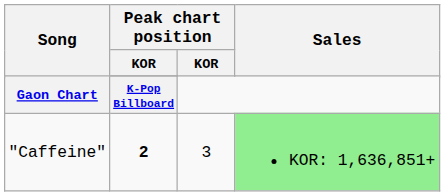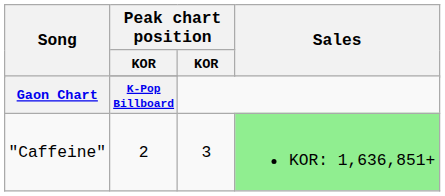(144, 152) bold -> (144, 152) normal
